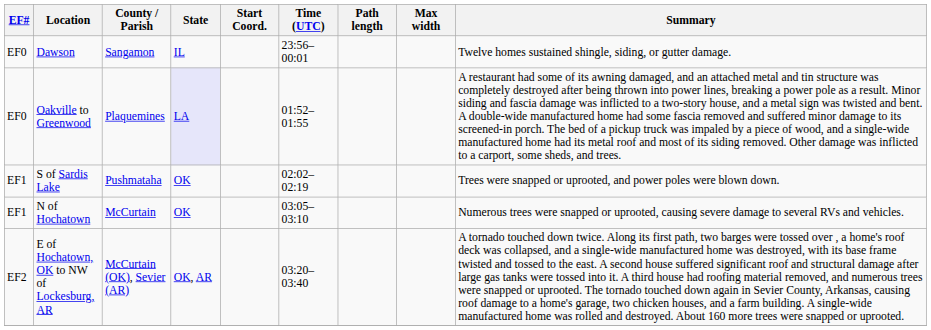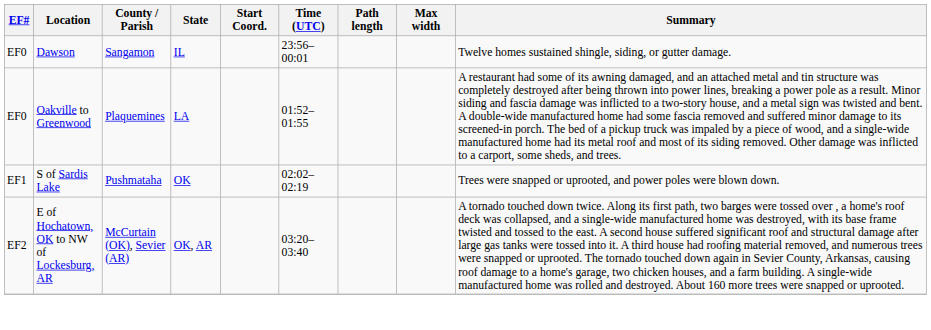(182, 116) lavender background -> (182, 116) no background
- row: (63, 212)
